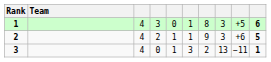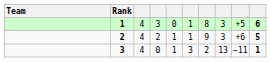columns swapped: (16, 11) <-> (39, 11)
